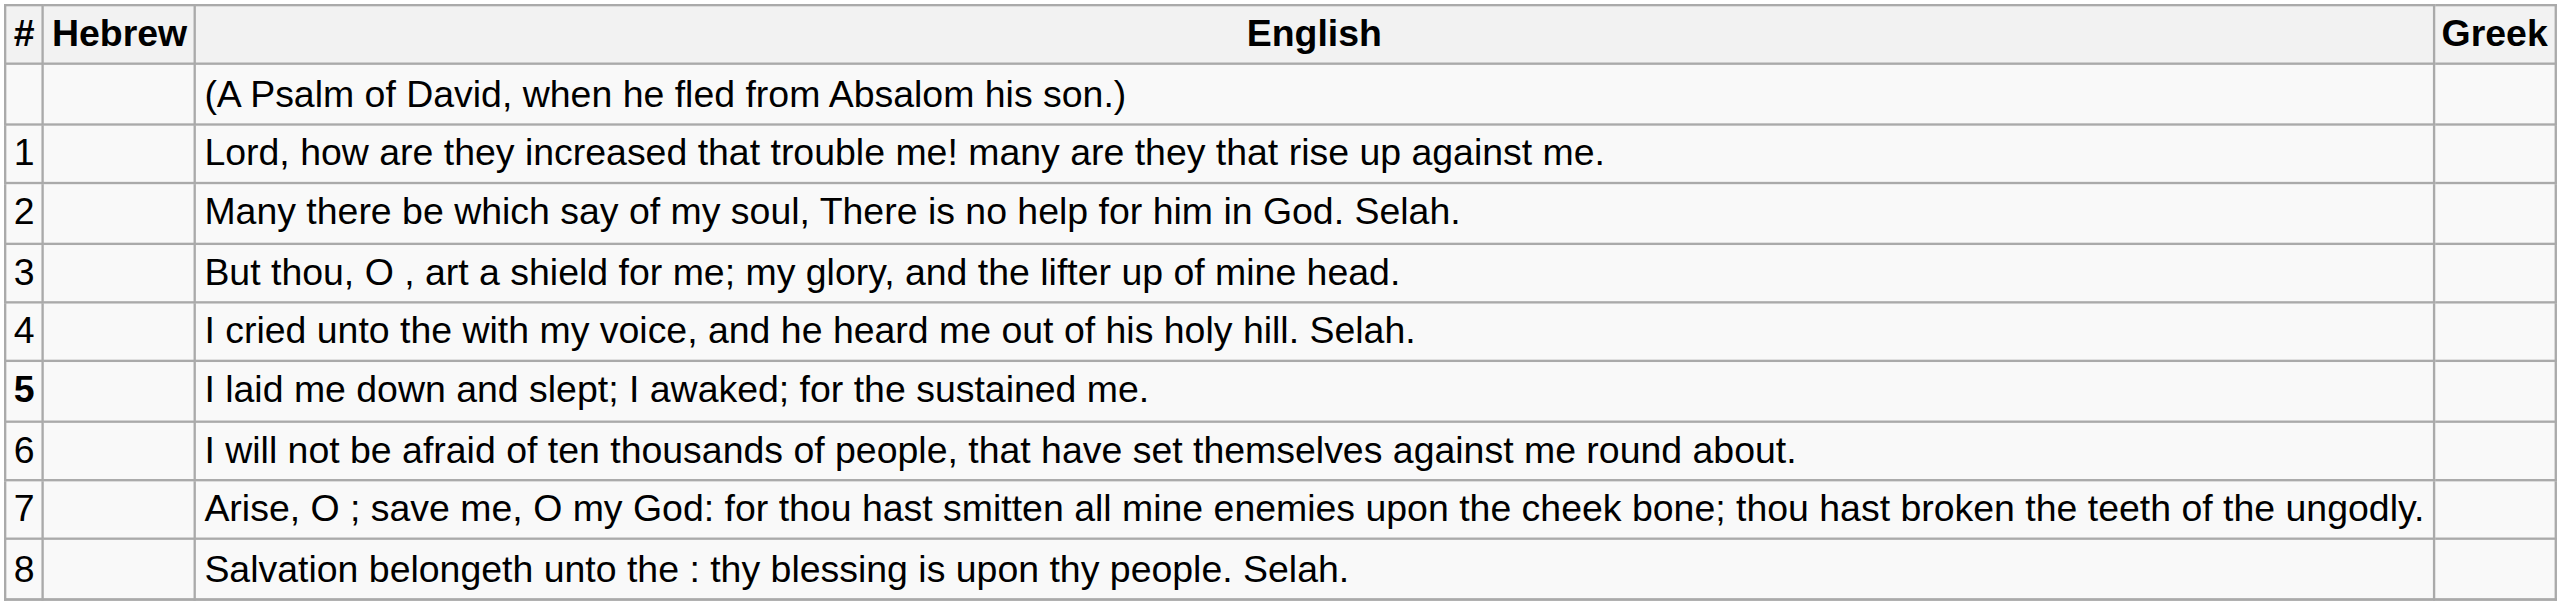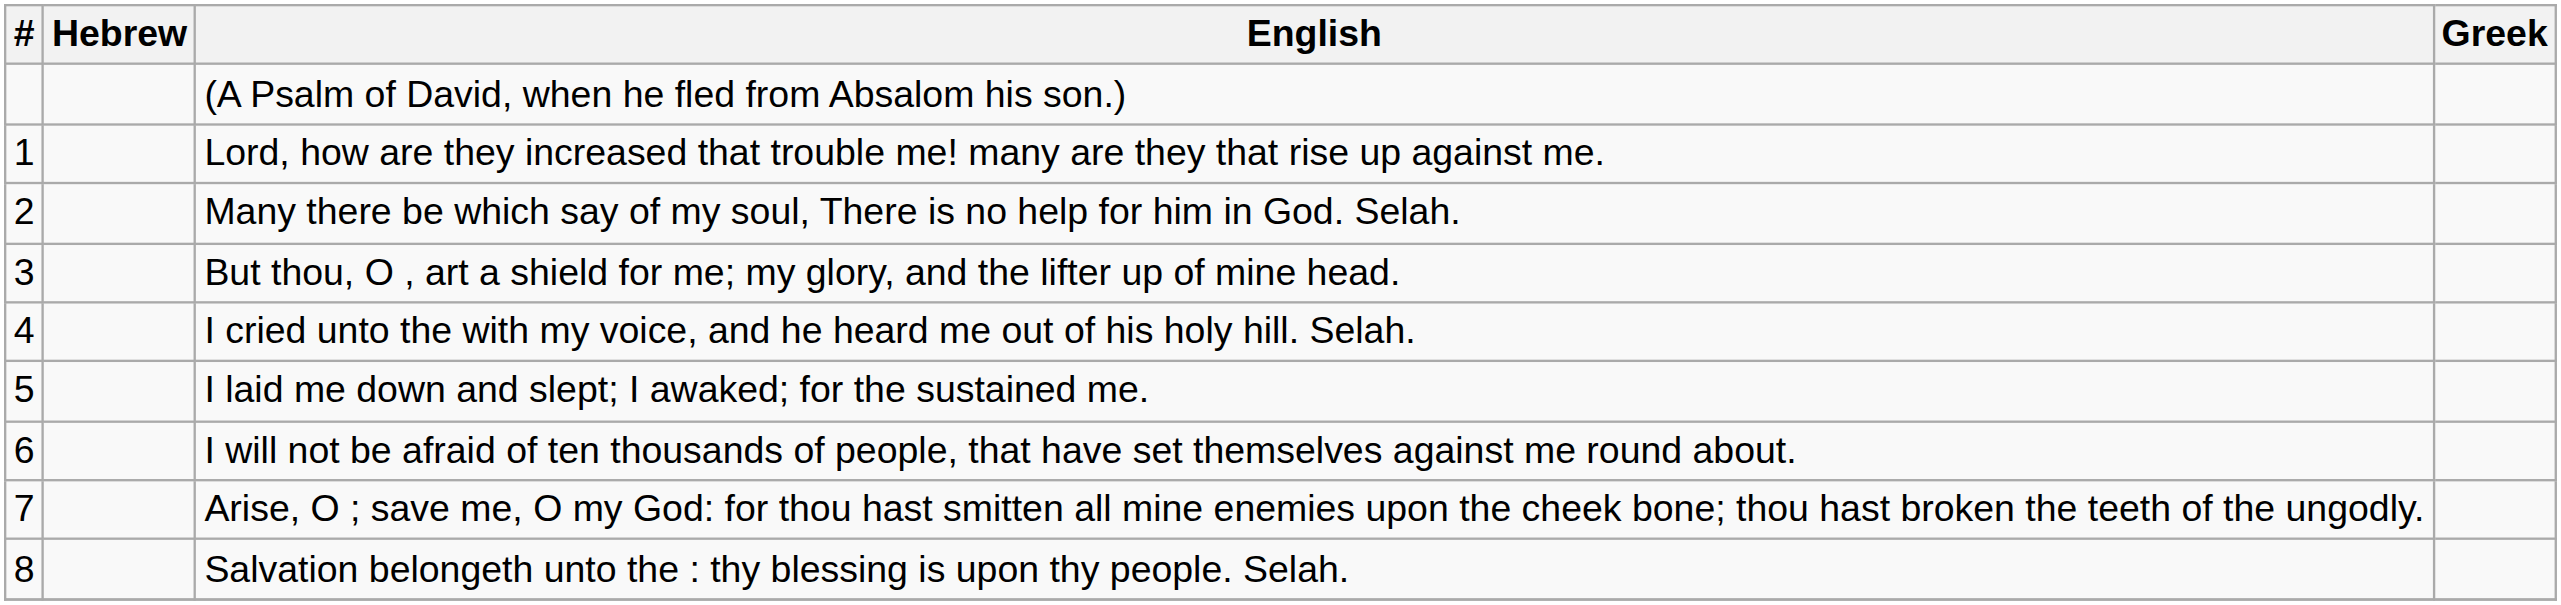(24, 390) bold -> (24, 390) normal
